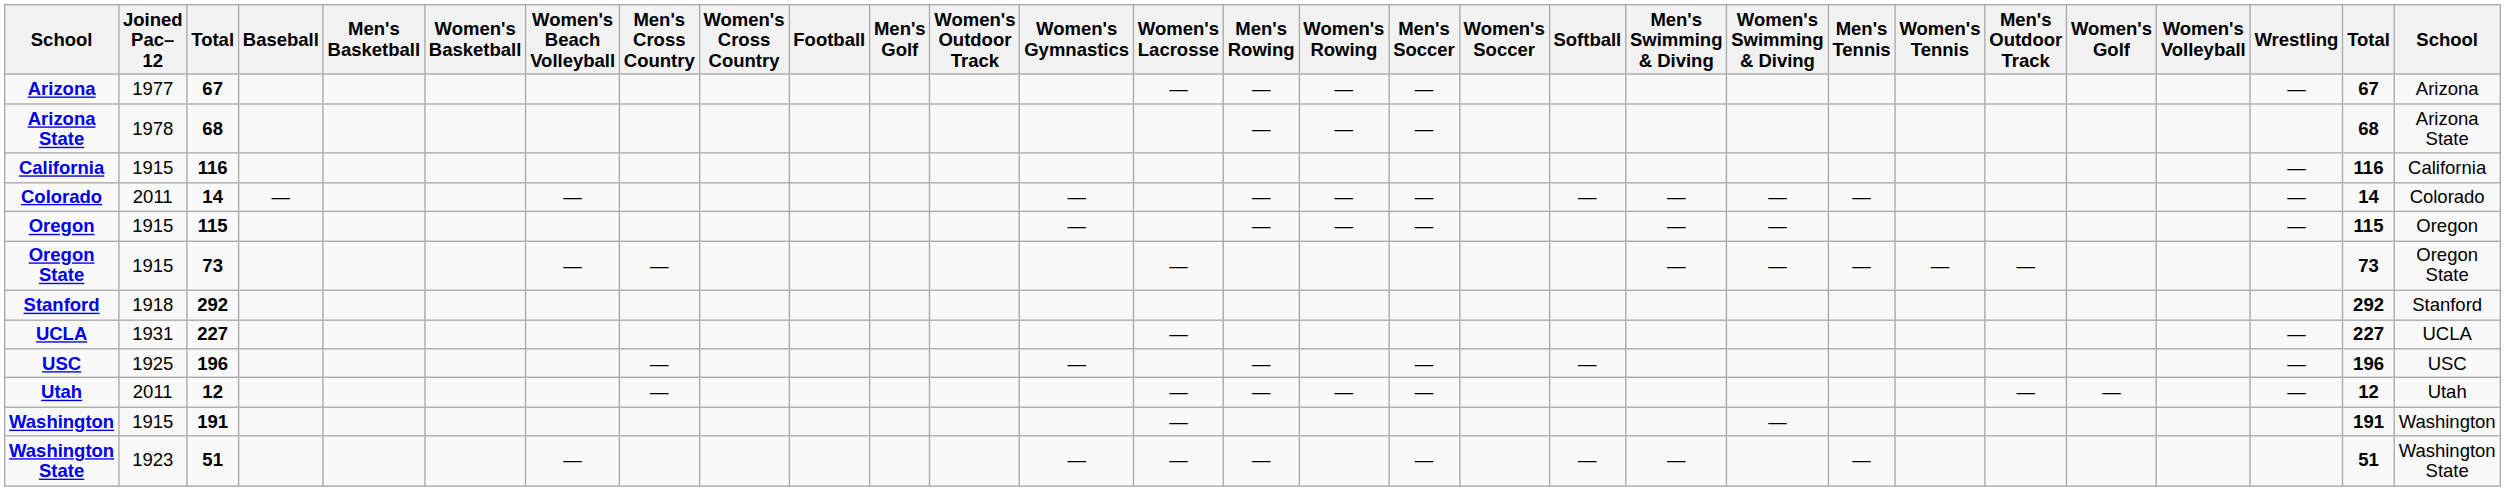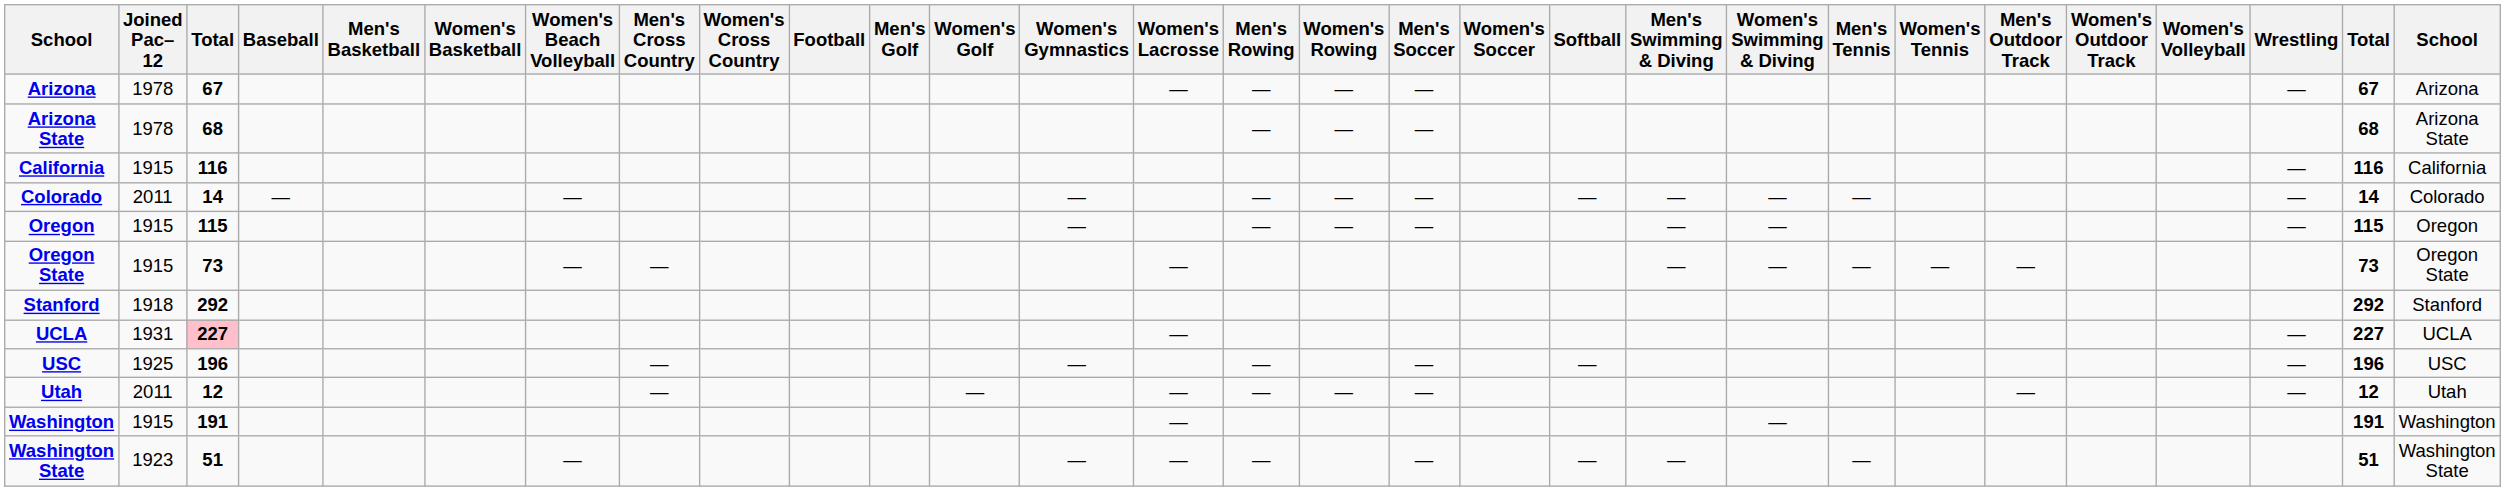columns swapped: (2111, 39) <-> (975, 39)
(153, 89) 1977 -> (153, 89) 1978
(213, 334) no background -> (213, 334) pink background
